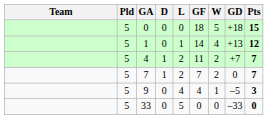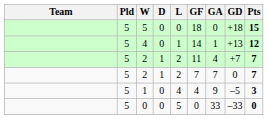columns swapped: (217, 12) <-> (146, 12)
